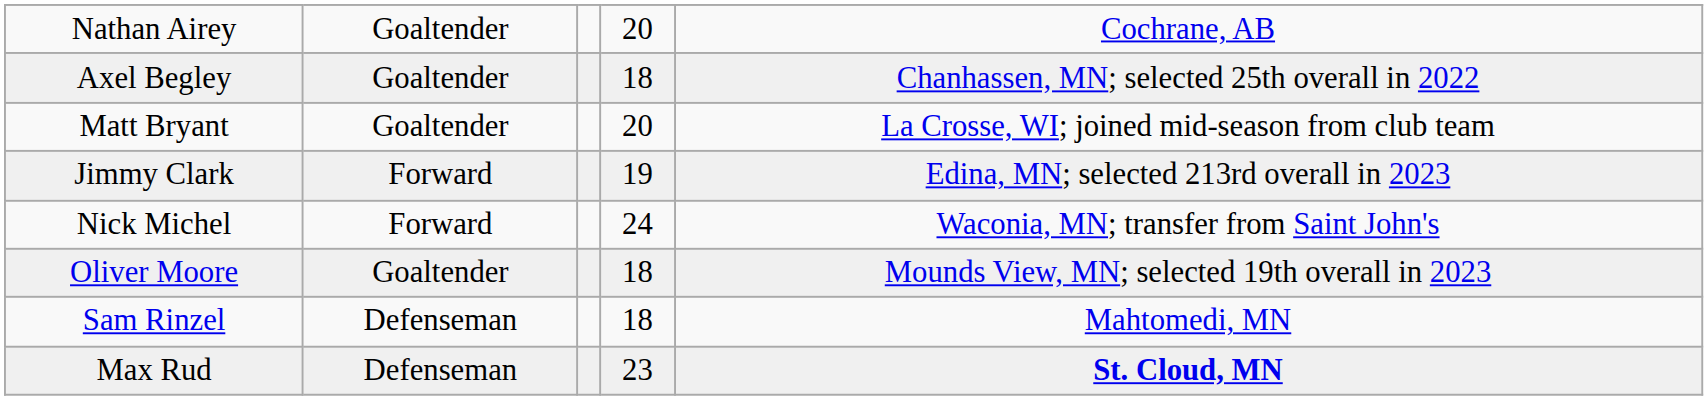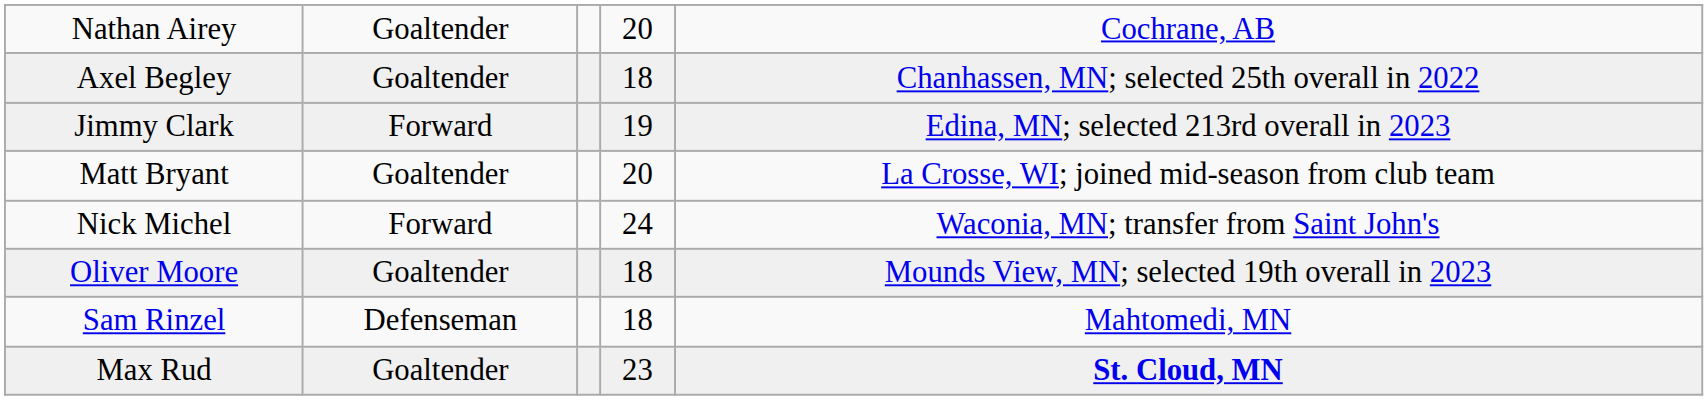rows swapped: (154, 126) <-> (154, 175)
(440, 369) Defenseman -> (440, 369) Goaltender
